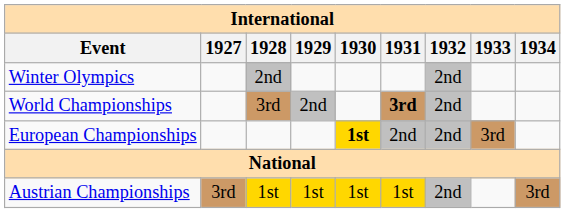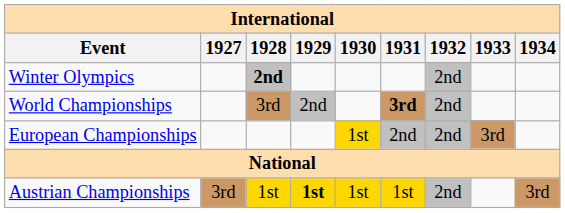(268, 76) normal -> (268, 76) bold
(358, 134) bold -> (358, 134) normal
(313, 192) normal -> (313, 192) bold
